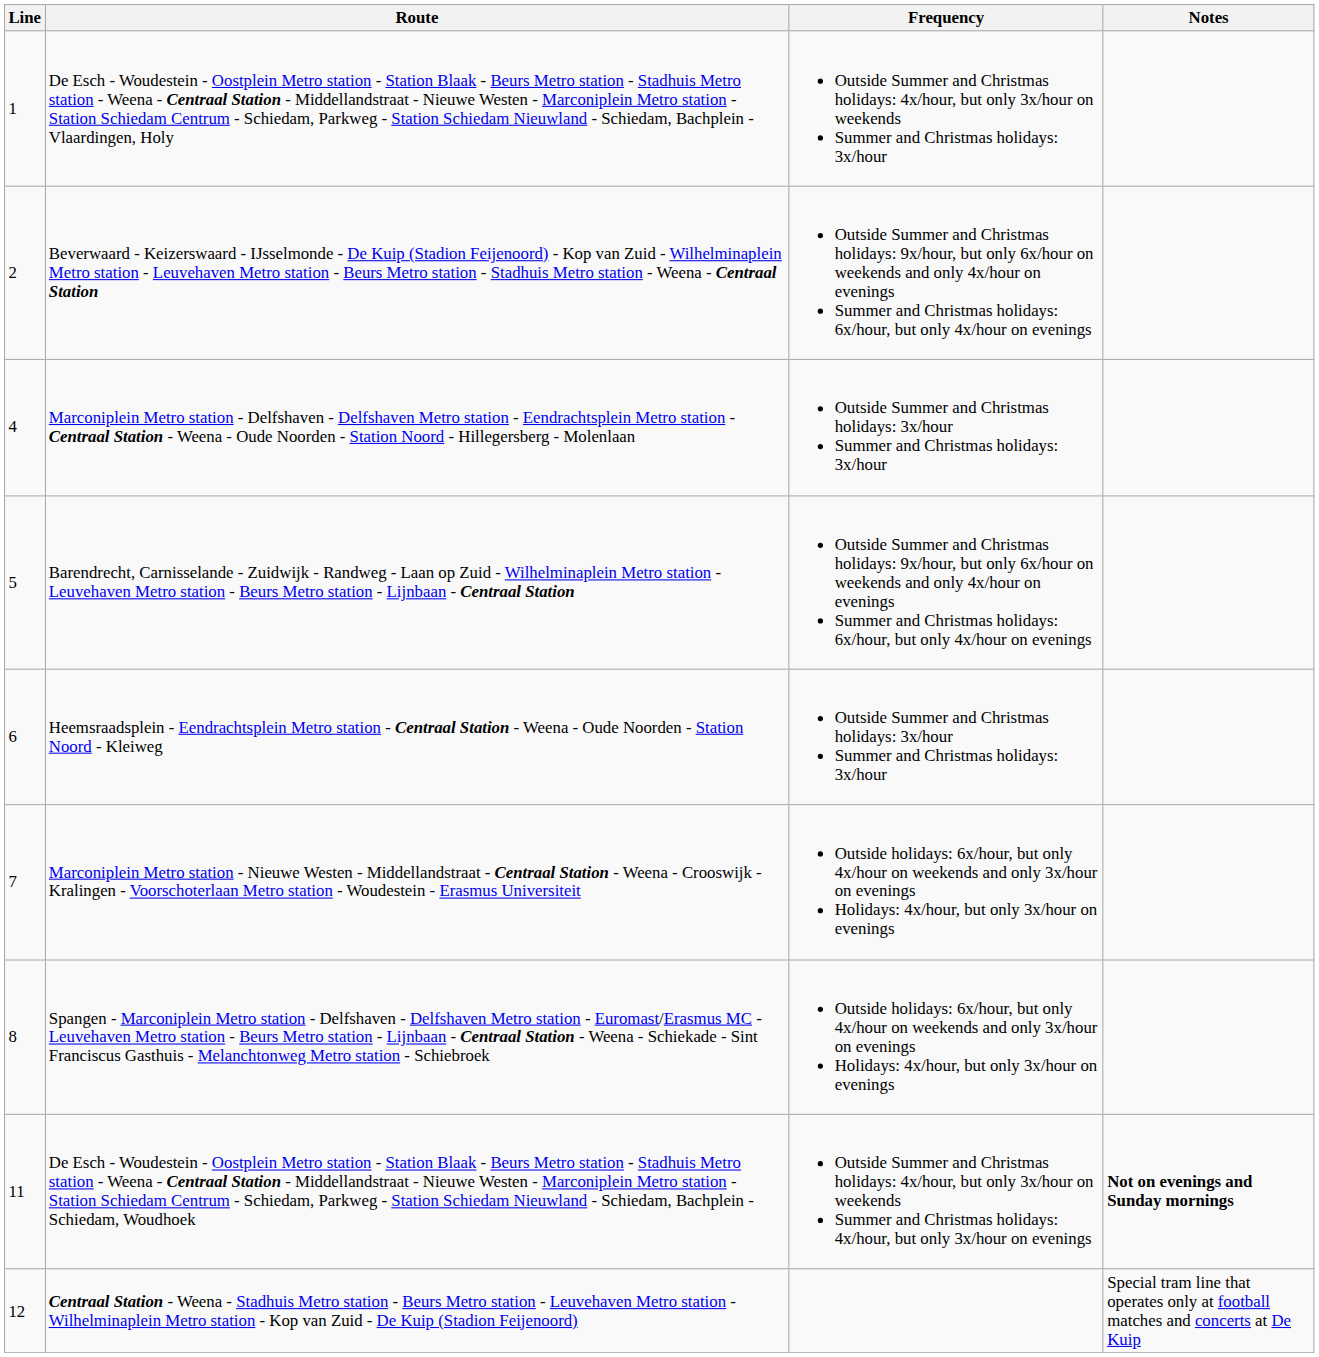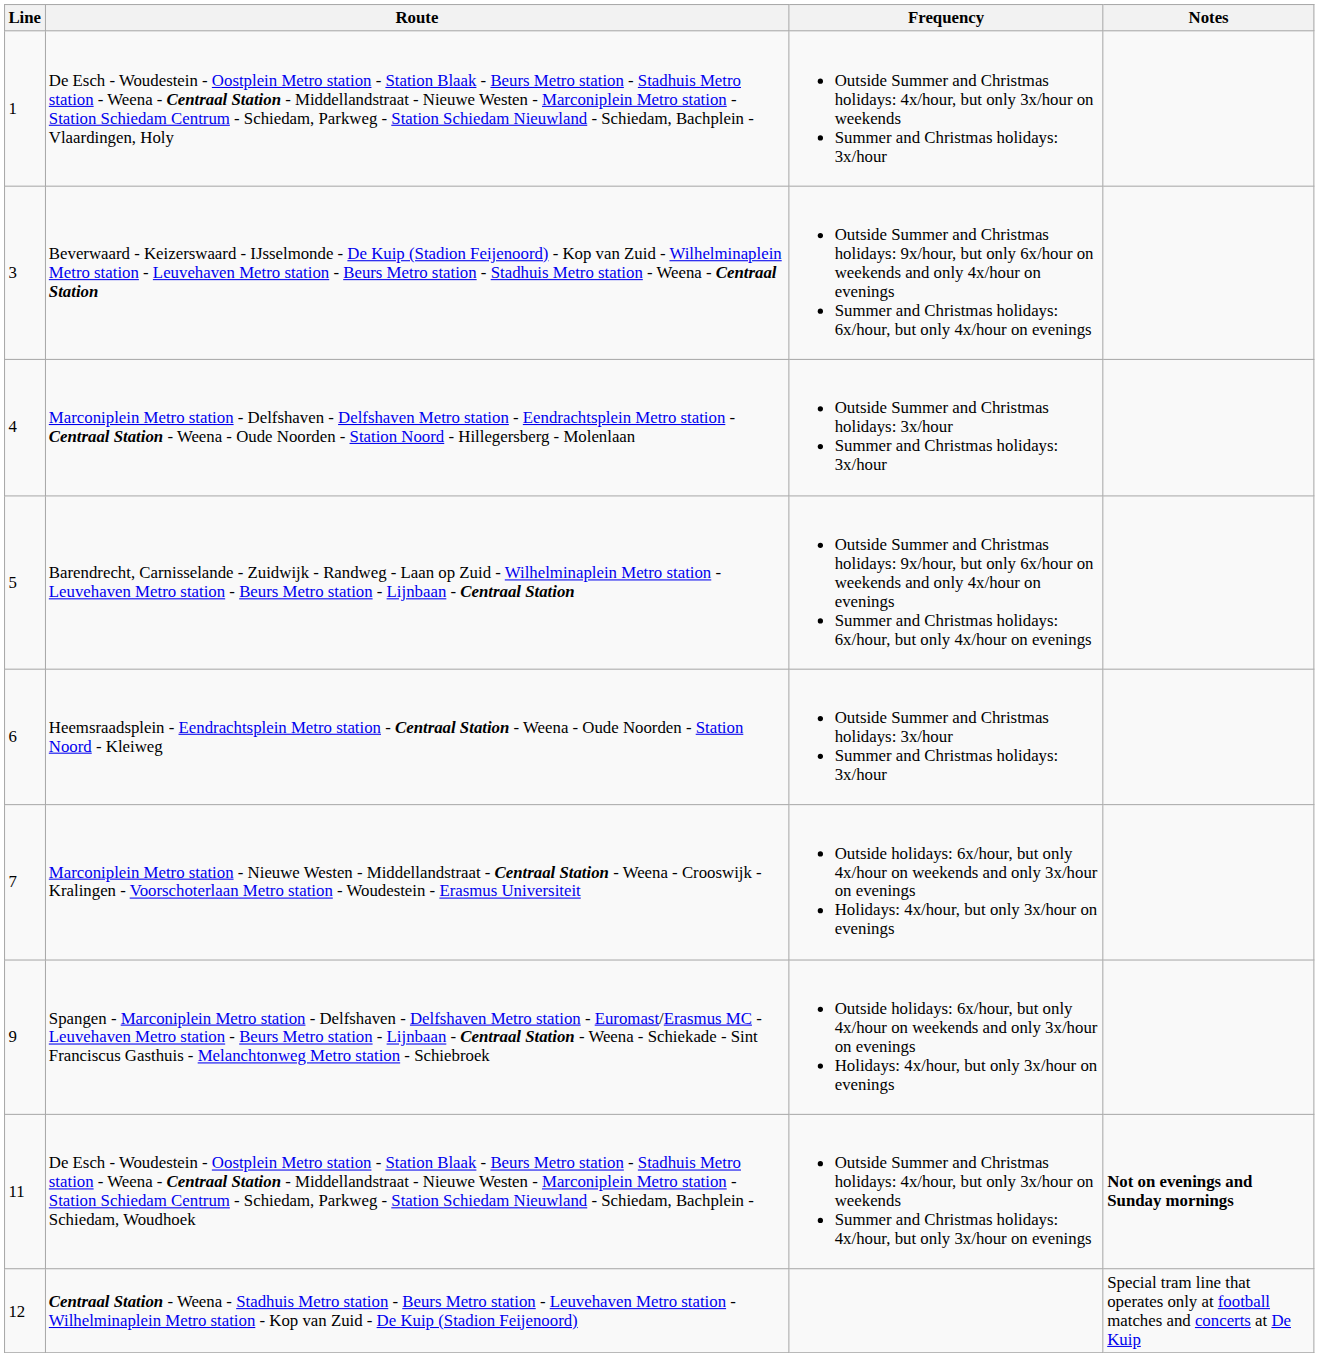(13, 272) 2 -> (13, 272) 3
(13, 1036) 8 -> (13, 1036) 9
